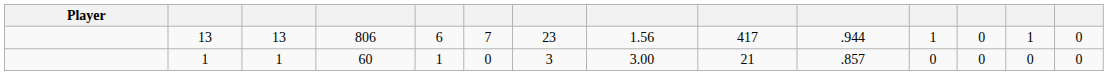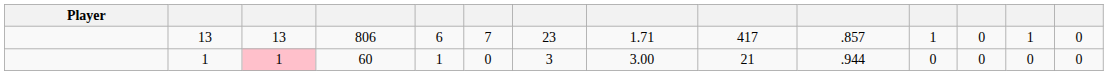(642, 37) 1.56 -> (642, 37) 1.71
(853, 37) .944 -> (853, 37) .857
(279, 59) no background -> (279, 59) pink background
(853, 59) .857 -> (853, 59) .944
